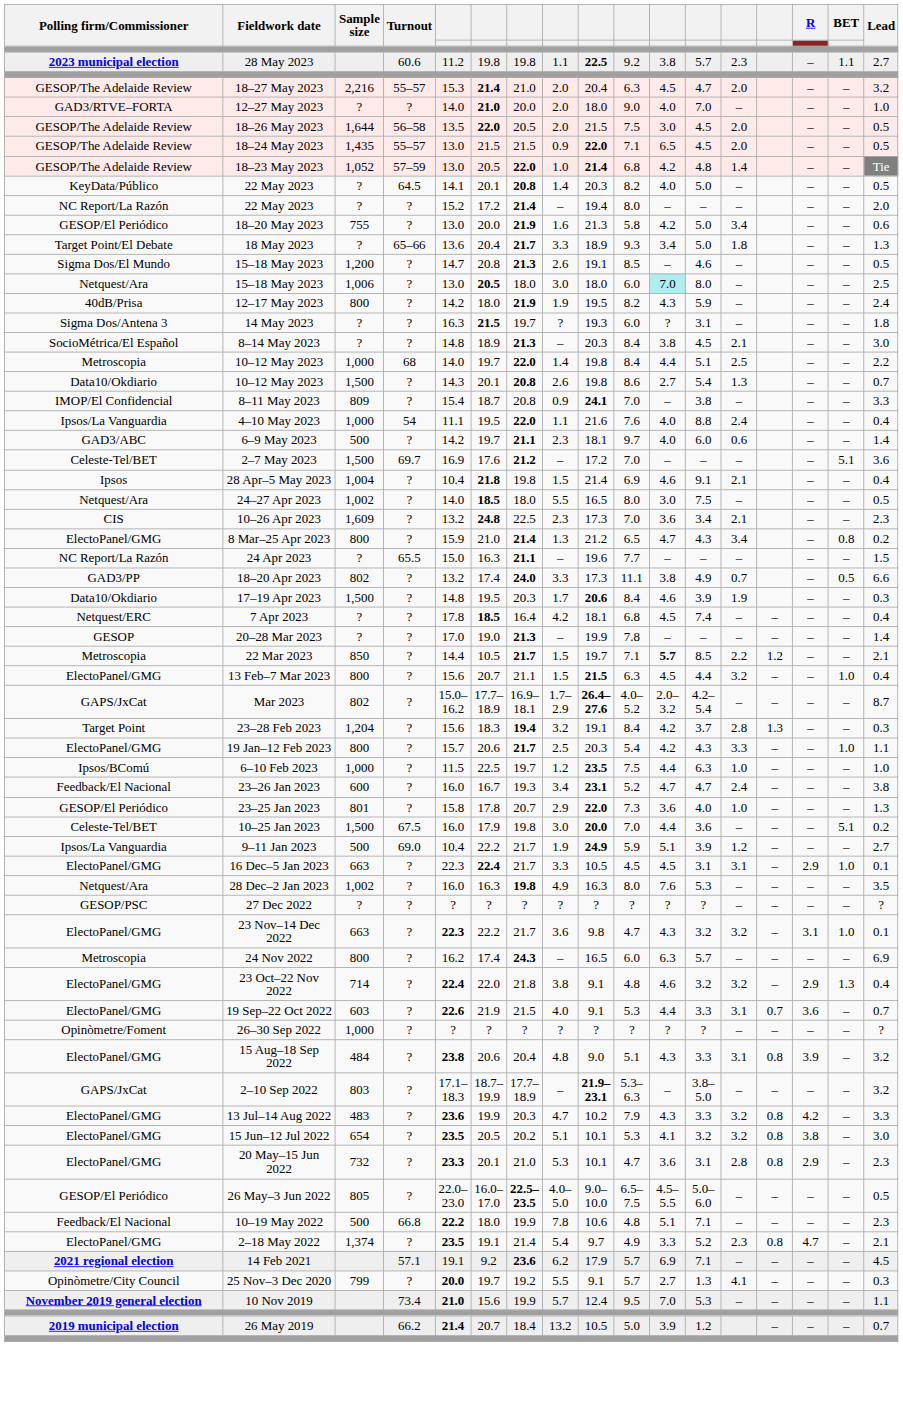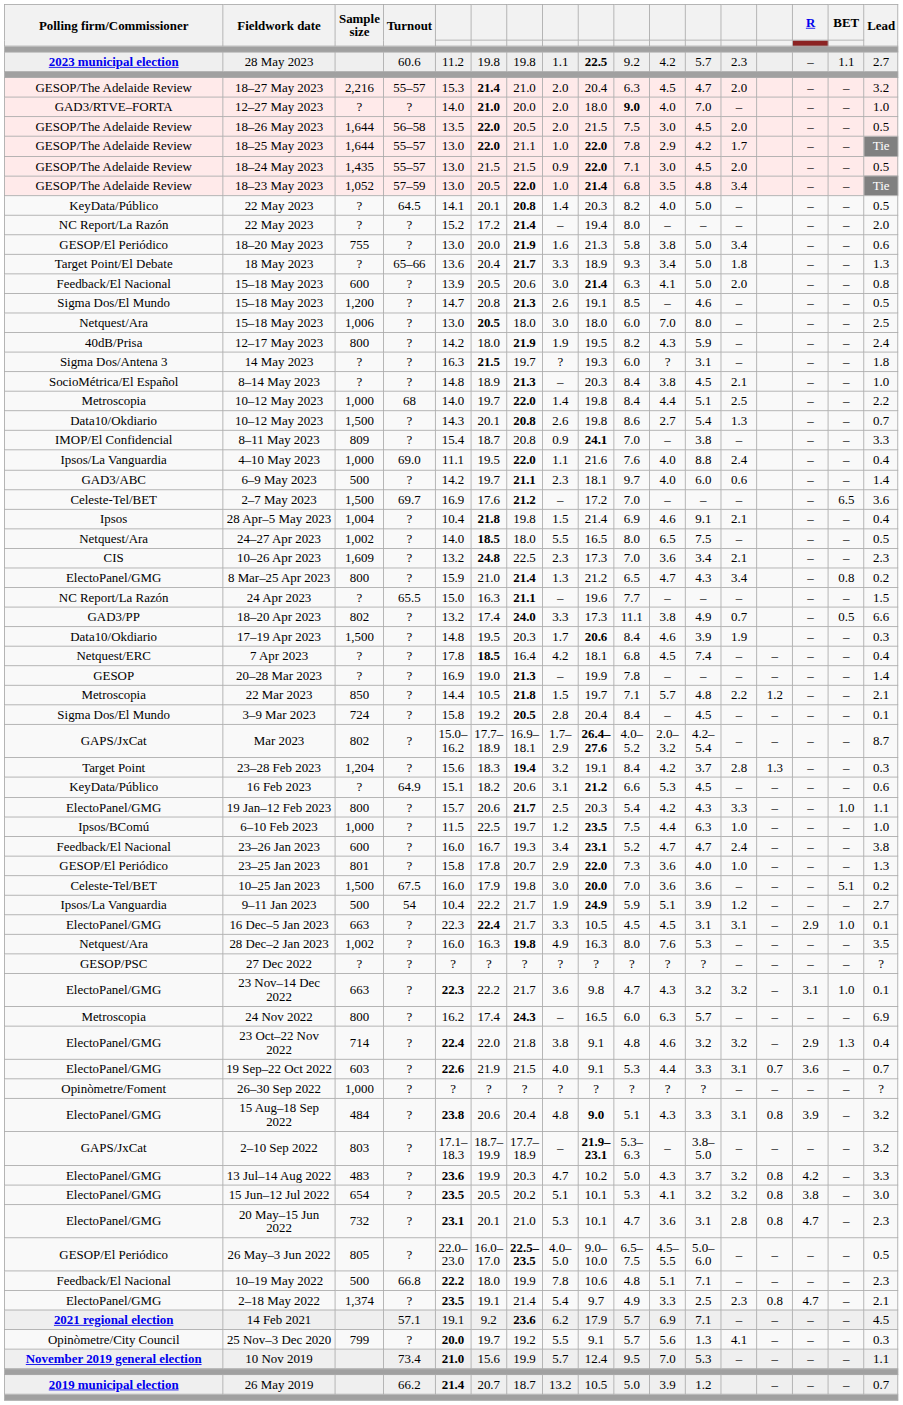(668, 62) 3.8 -> (668, 62) 4.2
(632, 107) normal -> (632, 107) bold
+ row: (114, 146)
(668, 146) 6.5 -> (668, 166) 3.0
(668, 166) 4.2 -> (668, 185) 3.5
(739, 166) 1.4 -> (739, 185) 3.4
(668, 225) 4.2 -> (668, 244) 3.8
+ row: (114, 283)
(668, 283) paleturquoise background -> (668, 323) no background
(881, 342) 3.0 -> (881, 381) 1.0
(409, 421) 54 -> (409, 460) 69.0
(846, 460) 5.1 -> (846, 499) 6.5
(668, 499) 3.0 -> (668, 538) 6.5
(453, 636) 17.0 -> (453, 675) 16.9
(525, 656) 21.7 -> (525, 695) 21.8
(668, 656) bold -> (668, 695) normal
(703, 656) 8.5 -> (703, 695) 4.8
+ row: (114, 715)
- row: (114, 675)
+ row: (114, 787)
(668, 826) 4.4 -> (668, 885) 3.6
(409, 846) 69.0 -> (409, 905) 54
(596, 1056) normal -> (596, 1115) bold
(632, 1116) 7.9 -> (632, 1175) 5.0
(703, 1116) 3.3 -> (703, 1175) 3.7
(453, 1162) 23.3 -> (453, 1221) 23.1
(811, 1162) 2.9 -> (811, 1221) 4.7
(703, 1241) 5.2 -> (703, 1300) 2.5
(668, 1280) 2.7 -> (668, 1339) 5.6
(525, 1325) 18.4 -> (525, 1384) 18.7
